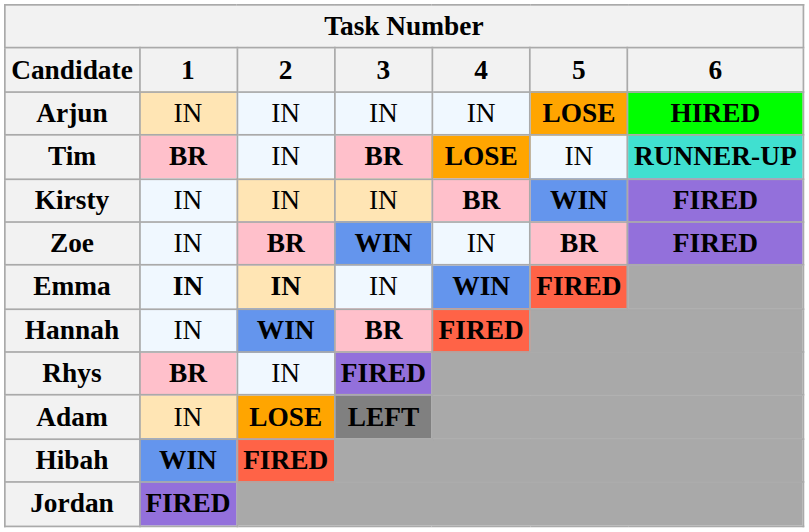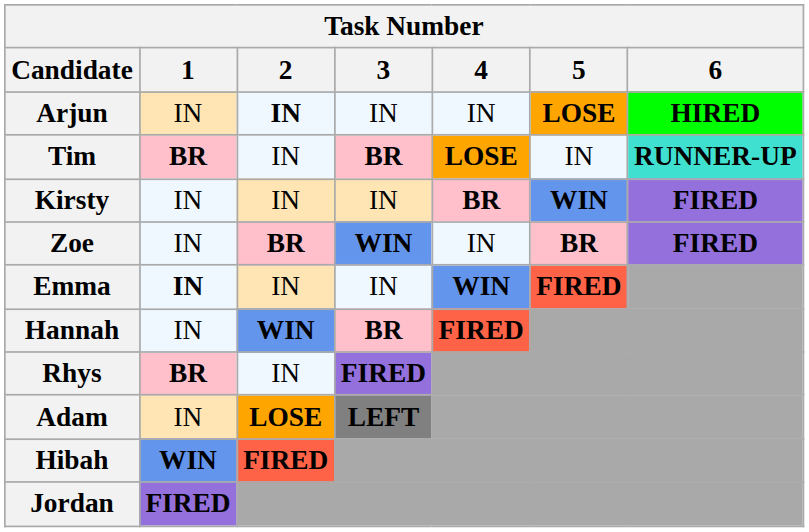(286, 112) normal -> (286, 112) bold
(286, 286) bold -> (286, 286) normal
